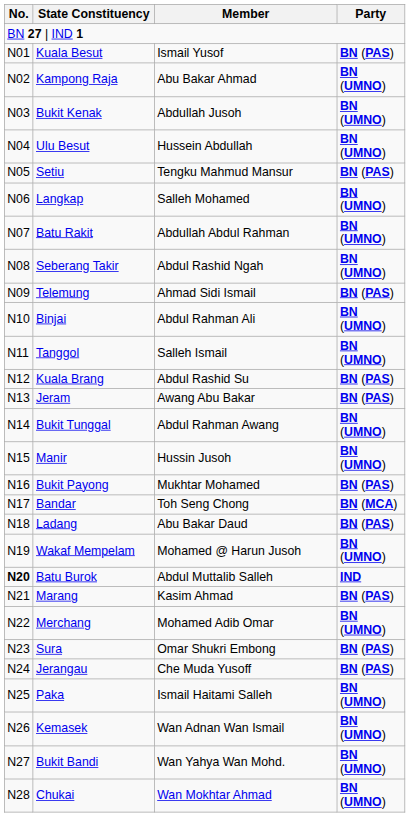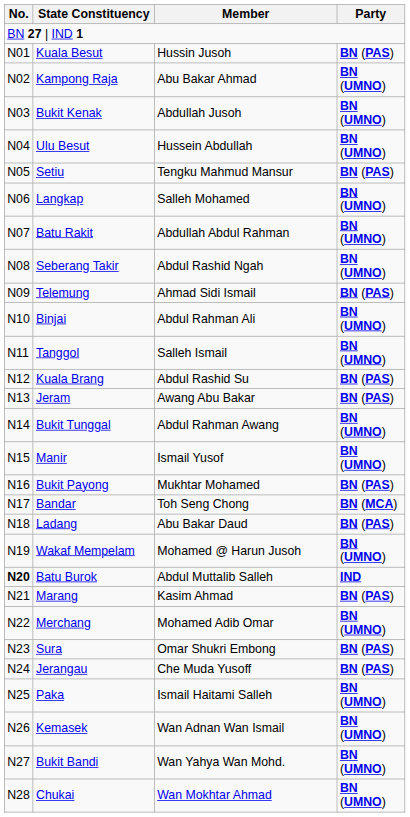(190, 53) Ismail Yusof -> (194, 53) Hussin Jusoh
(194, 458) Hussin Jusoh -> (190, 458) Ismail Yusof
